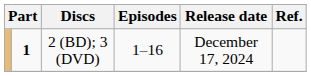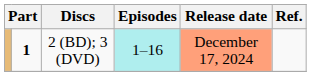(147, 50) no background -> (147, 50) paleturquoise background
(226, 50) no background -> (226, 50) lightsalmon background
